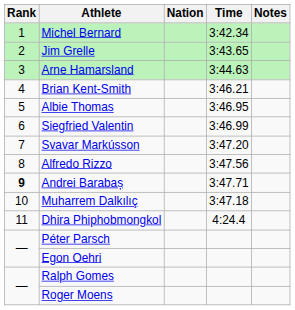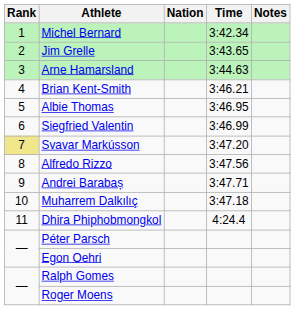(22, 145) no background -> (22, 145) khaki background
(22, 182) bold -> (22, 182) normal
